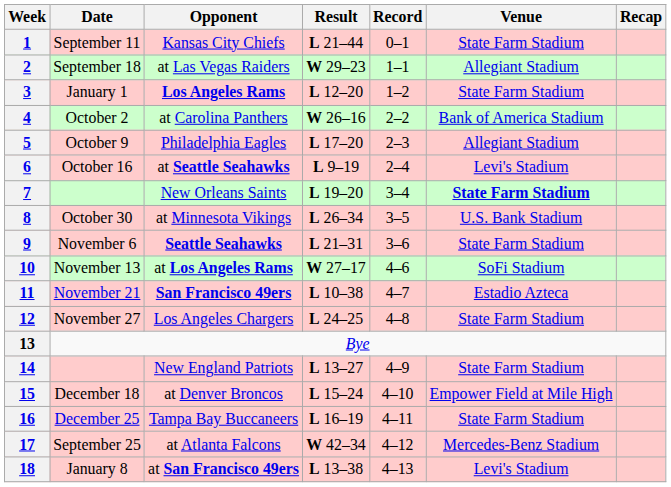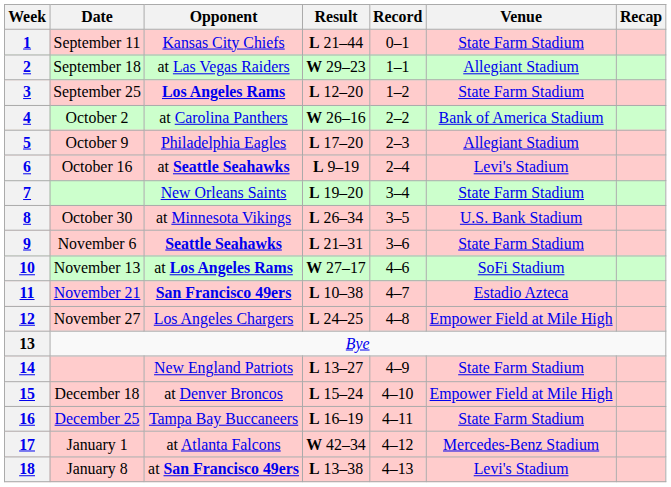(97, 92) January 1 -> (97, 92) September 25
(521, 192) bold -> (521, 192) normal
(521, 318) State Farm Stadium -> (521, 318) Empower Field at Mile High
(97, 444) September 25 -> (97, 444) January 1
